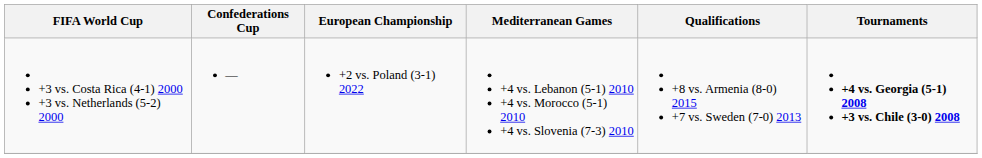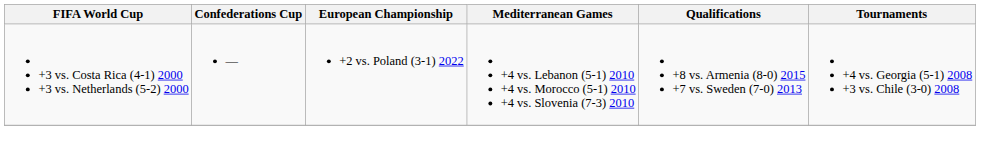(892, 96) bold -> (892, 75) normal
